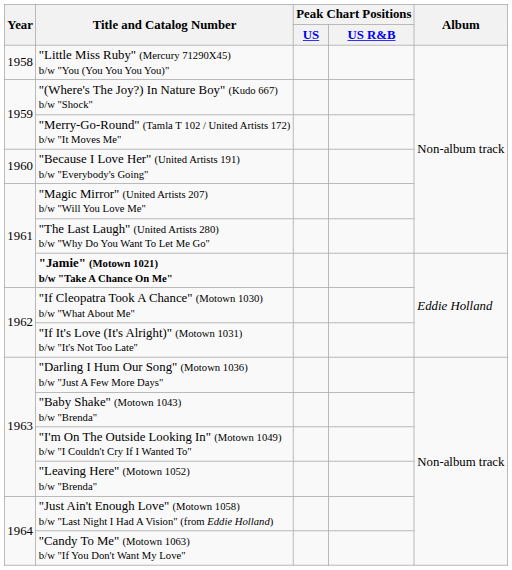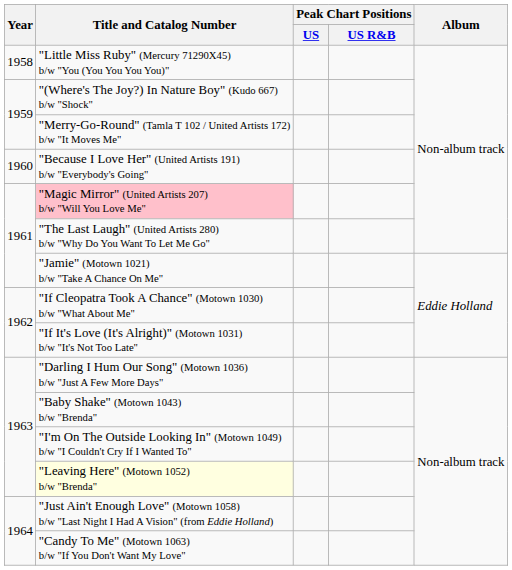(123, 201) no background -> (123, 201) pink background
(106, 270) bold -> (101, 270) normal
(114, 478) no background -> (114, 478) lightyellow background
